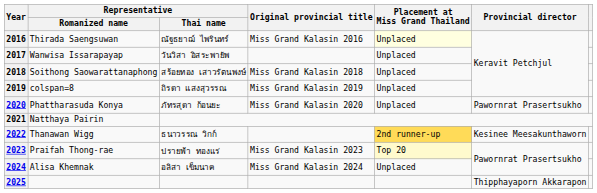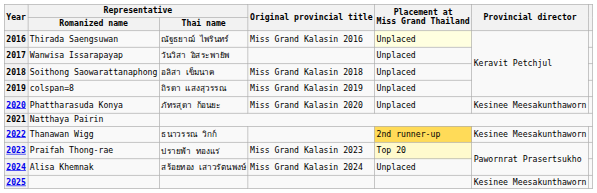(204, 72) สร้อยทอง เสาวรัตนพงษ์ -> (188, 72) อลิสา เข็มนาค
(528, 105) Pawornrat Prasertsukho -> (530, 105) Kesinee Meesakunthaworn
(188, 168) อลิสา เข็มนาค -> (204, 168) สร้อยทอง เสาวรัตนพงษ์
(530, 182) Thipphayaporn Akkarapon -> (530, 182) Kesinee Meesakunthaworn
